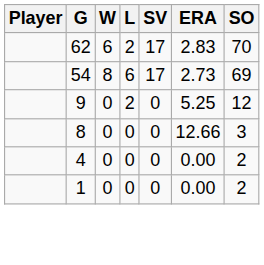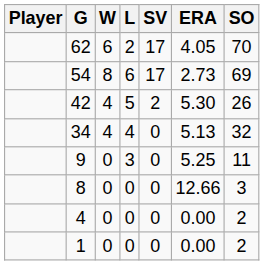(198, 47) 2.83 -> (198, 47) 4.05
+ row: (81, 103)
+ row: (81, 132)
(130, 103) 2 -> (130, 160) 3
(242, 103) 12 -> (242, 160) 11
